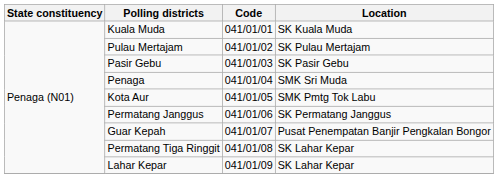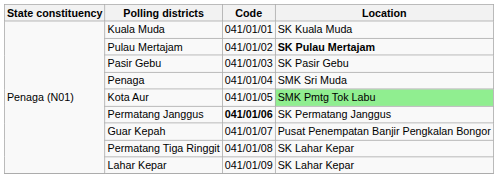(324, 46) normal -> (326, 46) bold
(327, 97) no background -> (327, 97) lightgreen background
(249, 114) normal -> (249, 114) bold
